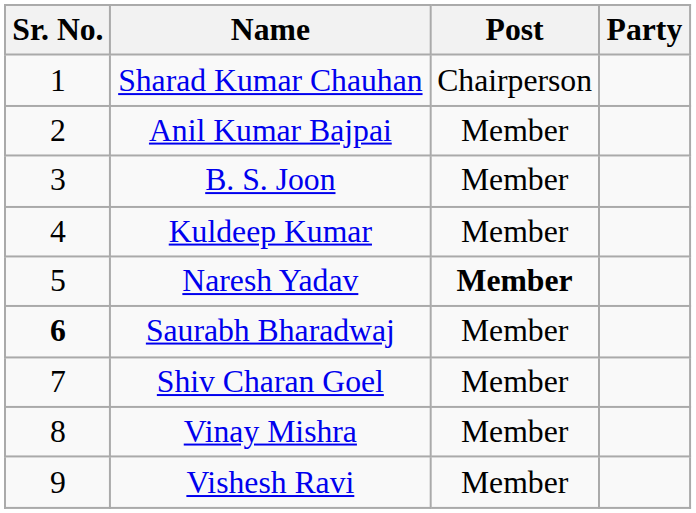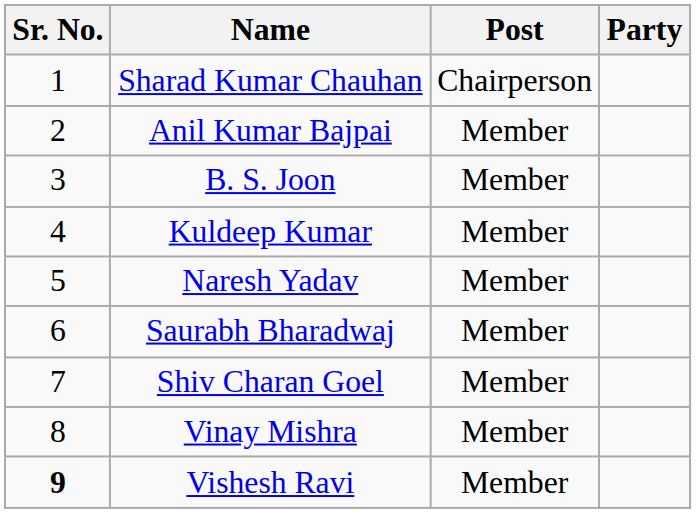(515, 280) bold -> (515, 280) normal
(58, 331) bold -> (58, 331) normal
(58, 481) normal -> (58, 481) bold
